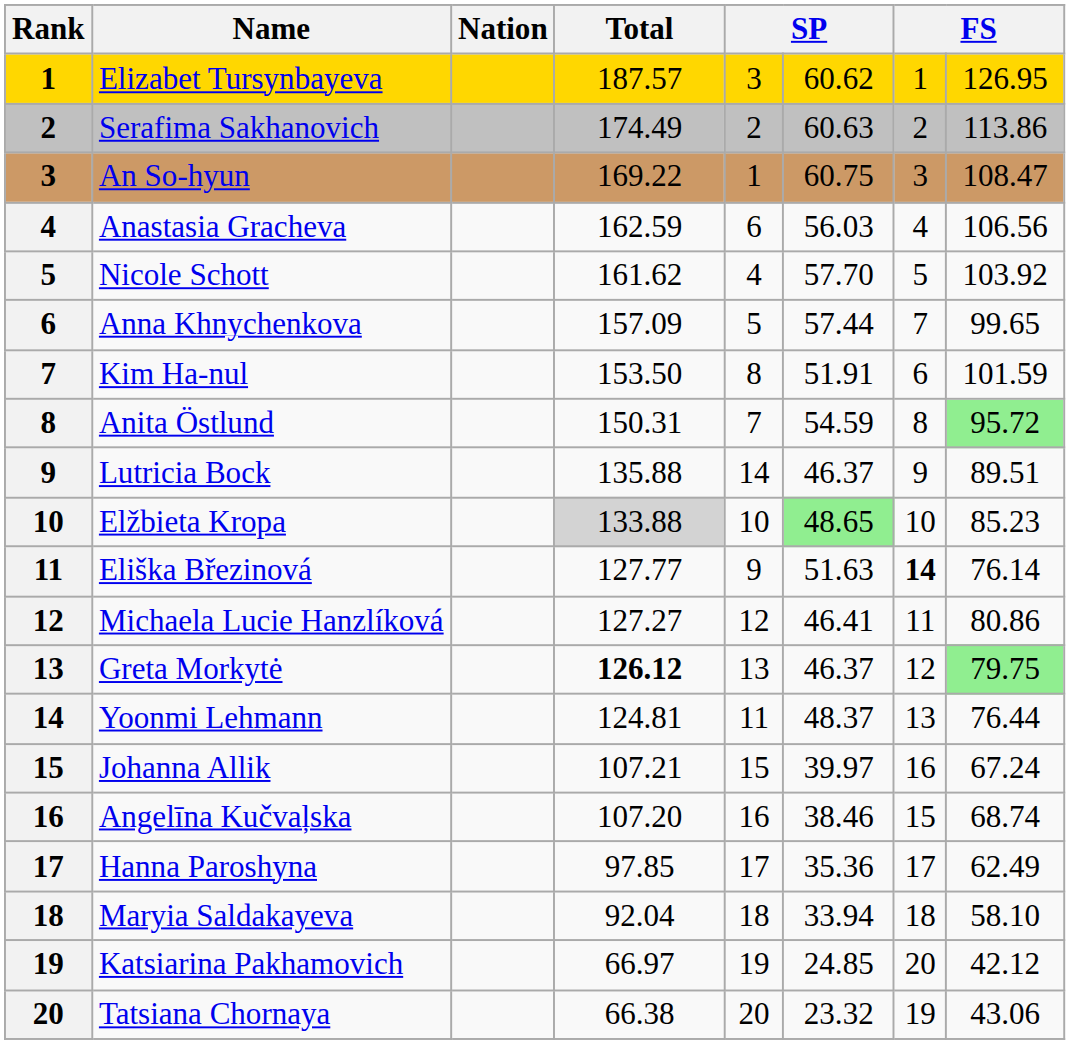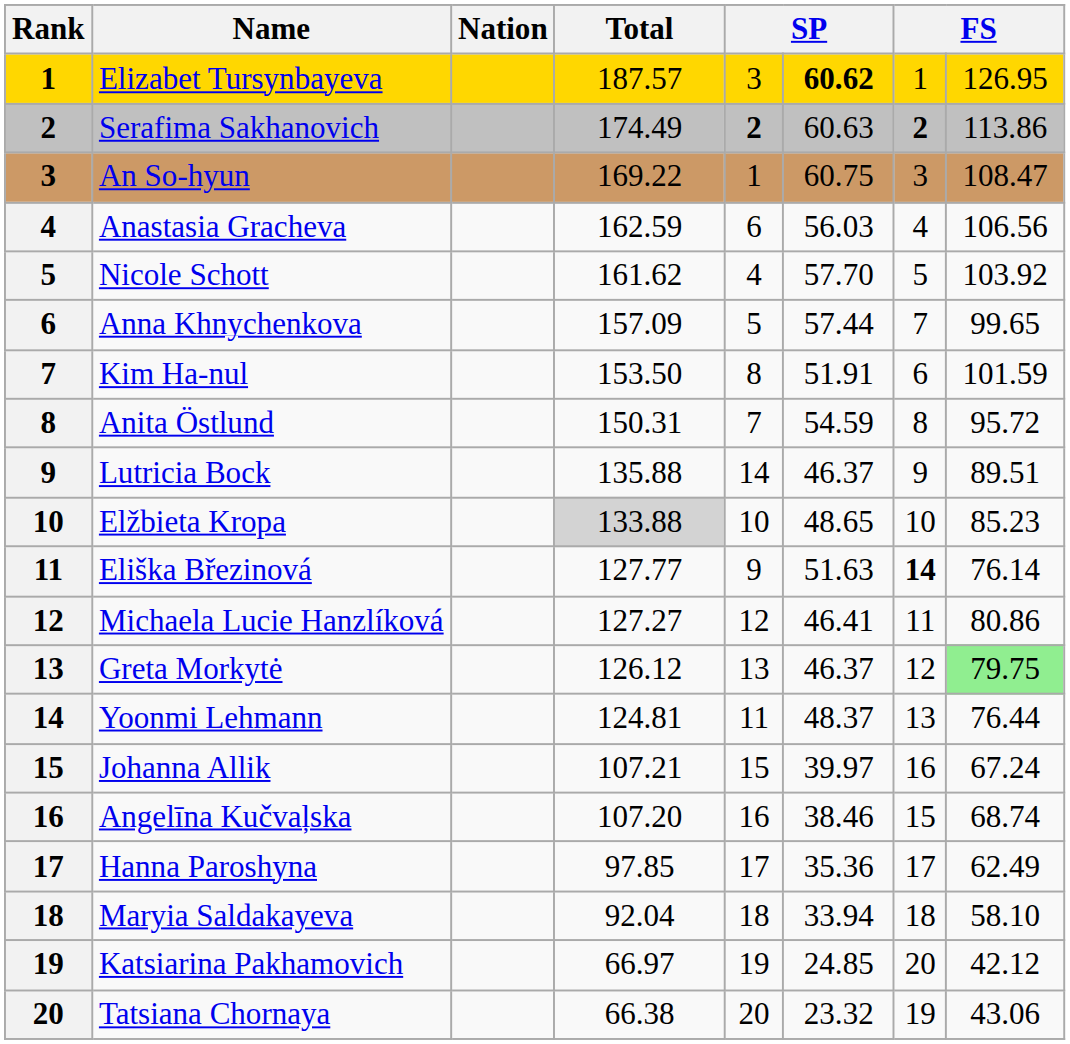(839, 78) normal -> (839, 78) bold
(754, 127) normal -> (754, 127) bold
(920, 127) normal -> (920, 127) bold
(1005, 422) lightgreen background -> (1005, 422) no background
(839, 521) lightgreen background -> (839, 521) no background
(640, 669) bold -> (640, 669) normal
